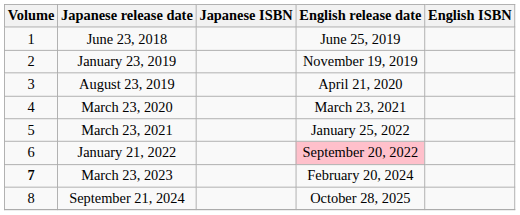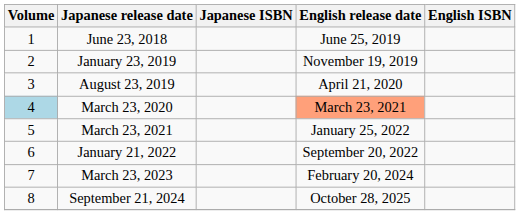(31, 107) no background -> (31, 107) lightblue background
(360, 107) no background -> (360, 107) lightsalmon background
(360, 152) pink background -> (360, 152) no background
(31, 175) bold -> (31, 175) normal
